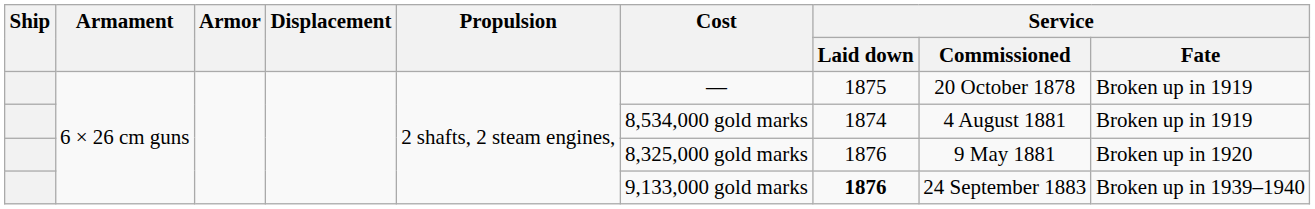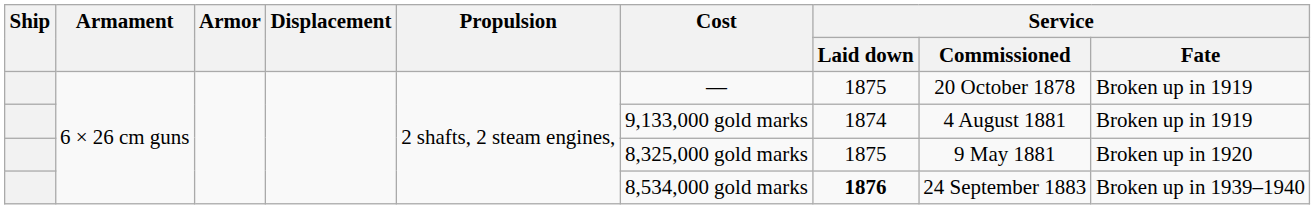(716, 120) 8,534,000 gold marks -> (716, 120) 9,133,000 gold marks
(866, 154) 1876 -> (866, 154) 1875
(716, 187) 9,133,000 gold marks -> (716, 187) 8,534,000 gold marks
